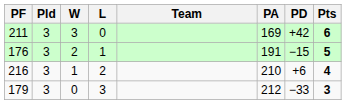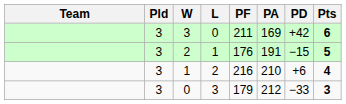columns swapped: (187, 14) <-> (18, 14)
